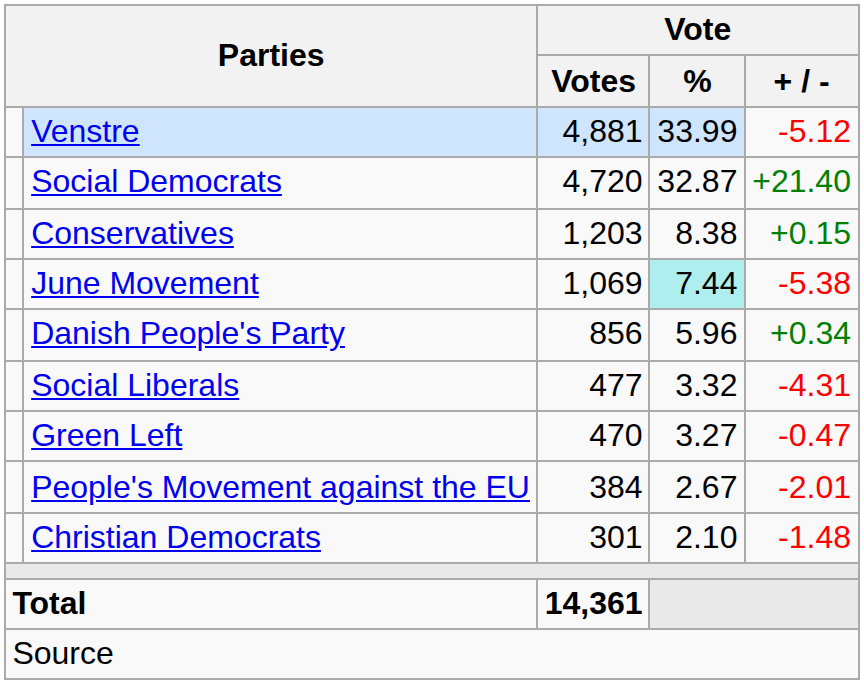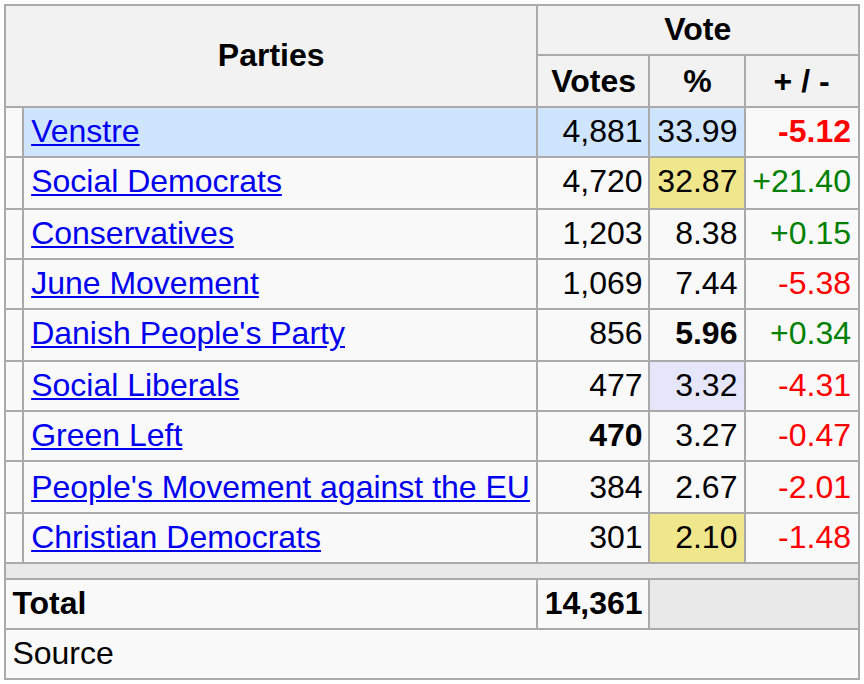(814, 131) normal -> (814, 131) bold
(697, 182) no background -> (697, 182) khaki background
(706, 283) paleturquoise background -> (706, 283) no background
(706, 334) normal -> (706, 334) bold
(706, 385) no background -> (706, 385) lavender background
(616, 435) normal -> (616, 435) bold
(706, 537) no background -> (706, 537) khaki background
